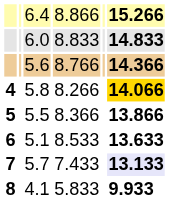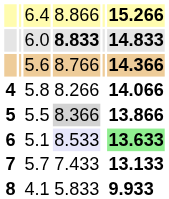(77, 40) normal -> (77, 40) bold
(136, 90) gold background -> (136, 90) no background
(77, 114) no background -> (77, 114) lightgrey background
(77, 139) no background -> (77, 139) lavender background
(136, 139) no background -> (136, 139) lightgreen background
(136, 164) lavender background -> (136, 164) no background
